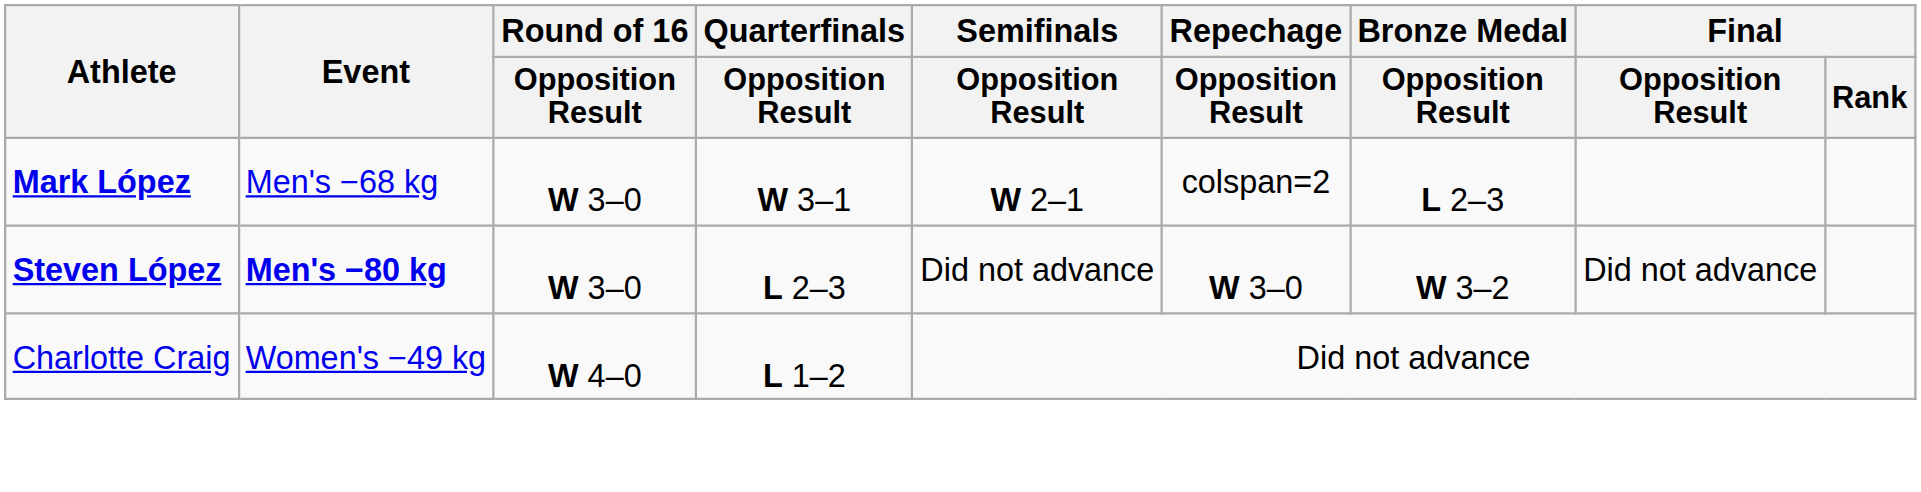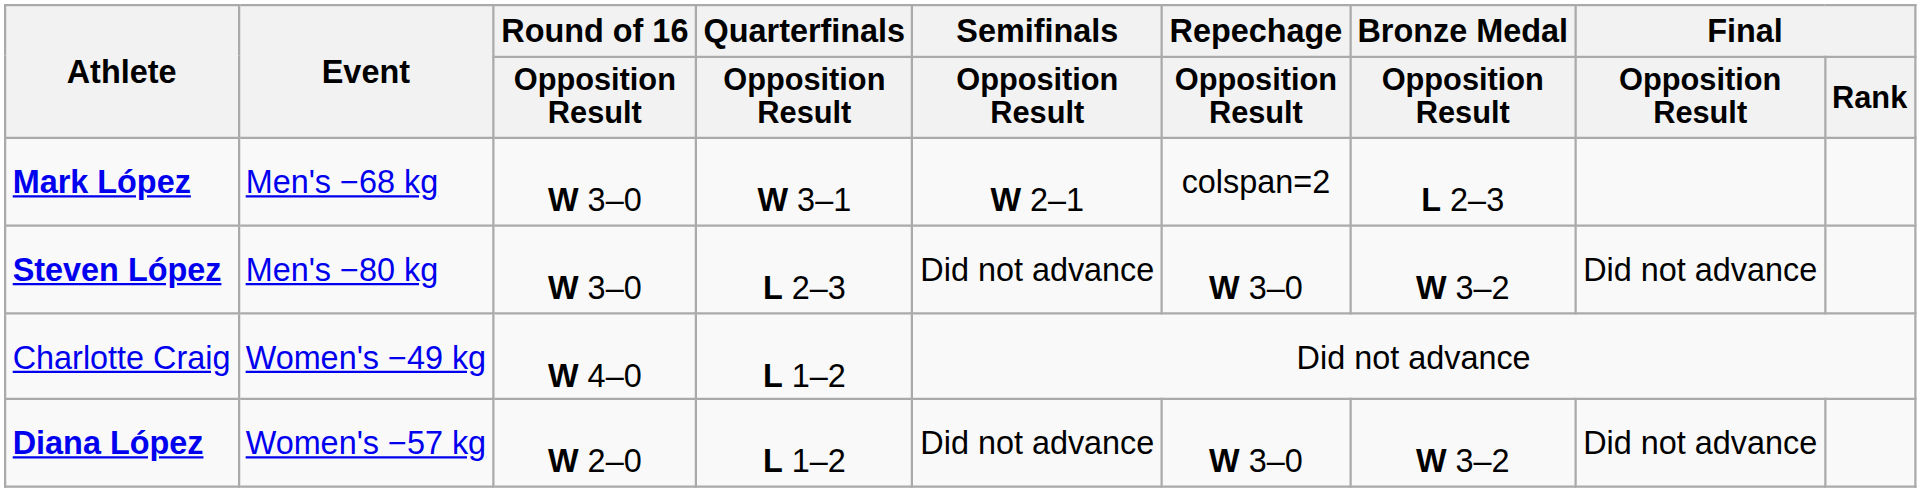(346, 270) bold -> (342, 270) normal
+ row: (108, 444)
